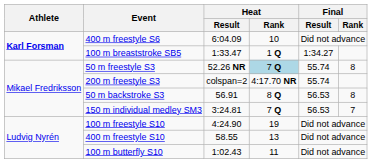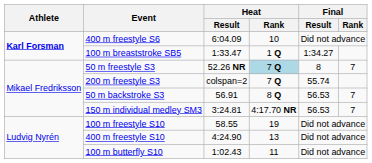(318, 67) 55.74 -> (318, 67) 8
(353, 67) 8 -> (353, 67) 7
(274, 81) 4:17.70 NR -> (274, 81) 7 Q
(353, 96) 8 -> (353, 96) 7
(274, 110) 7 Q -> (274, 110) 4:17.70 NR
(227, 124) 4:24.90 -> (227, 124) 58.55
(227, 138) 58.55 -> (227, 138) 4:24.90
